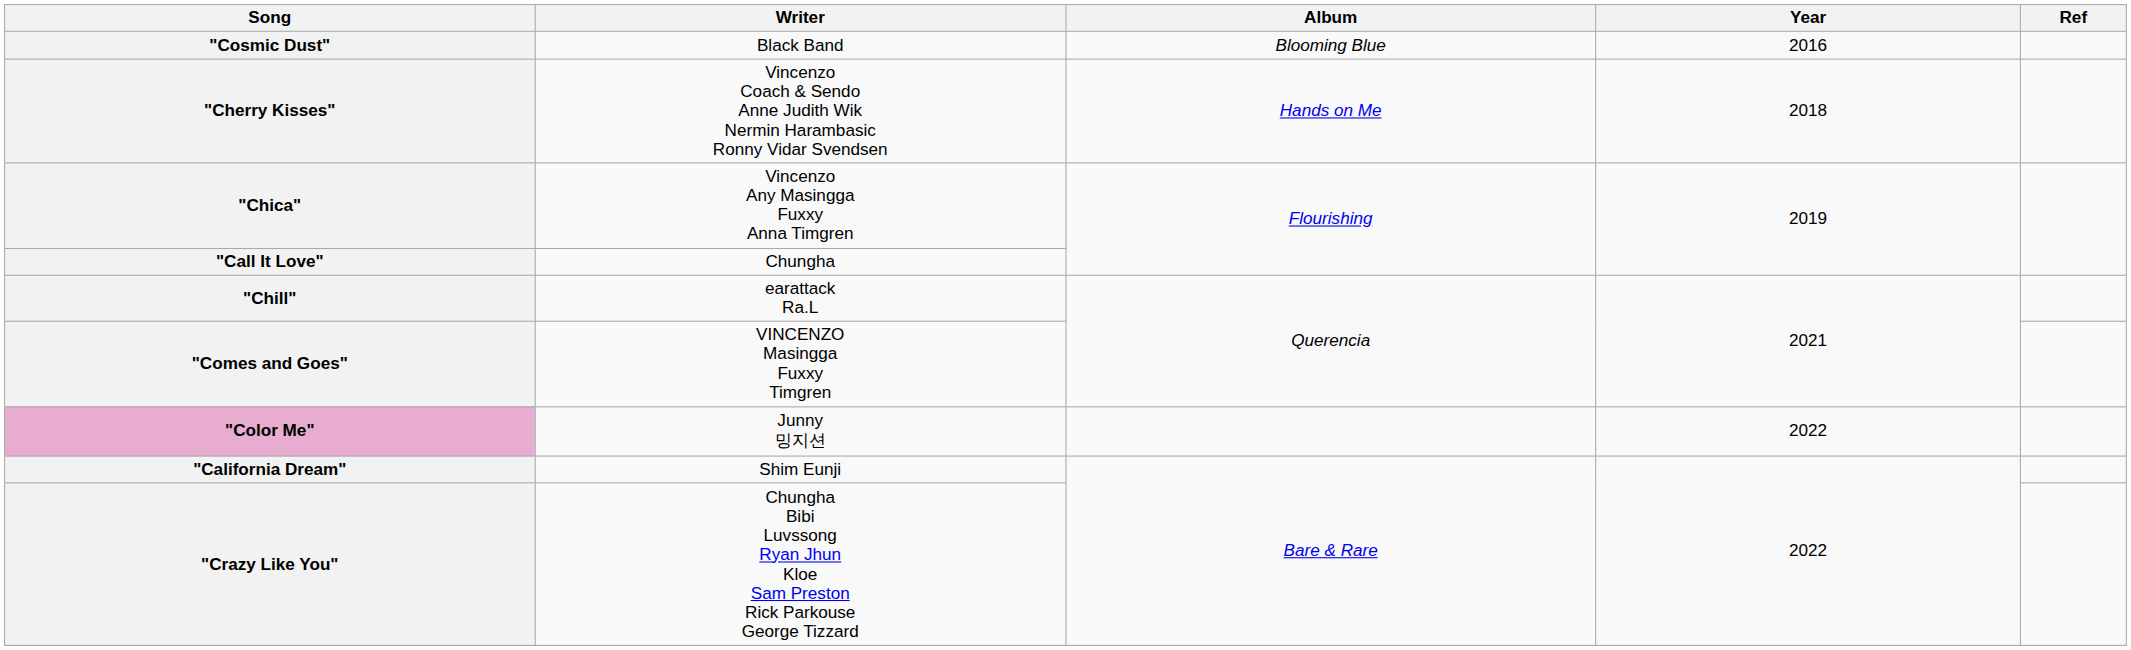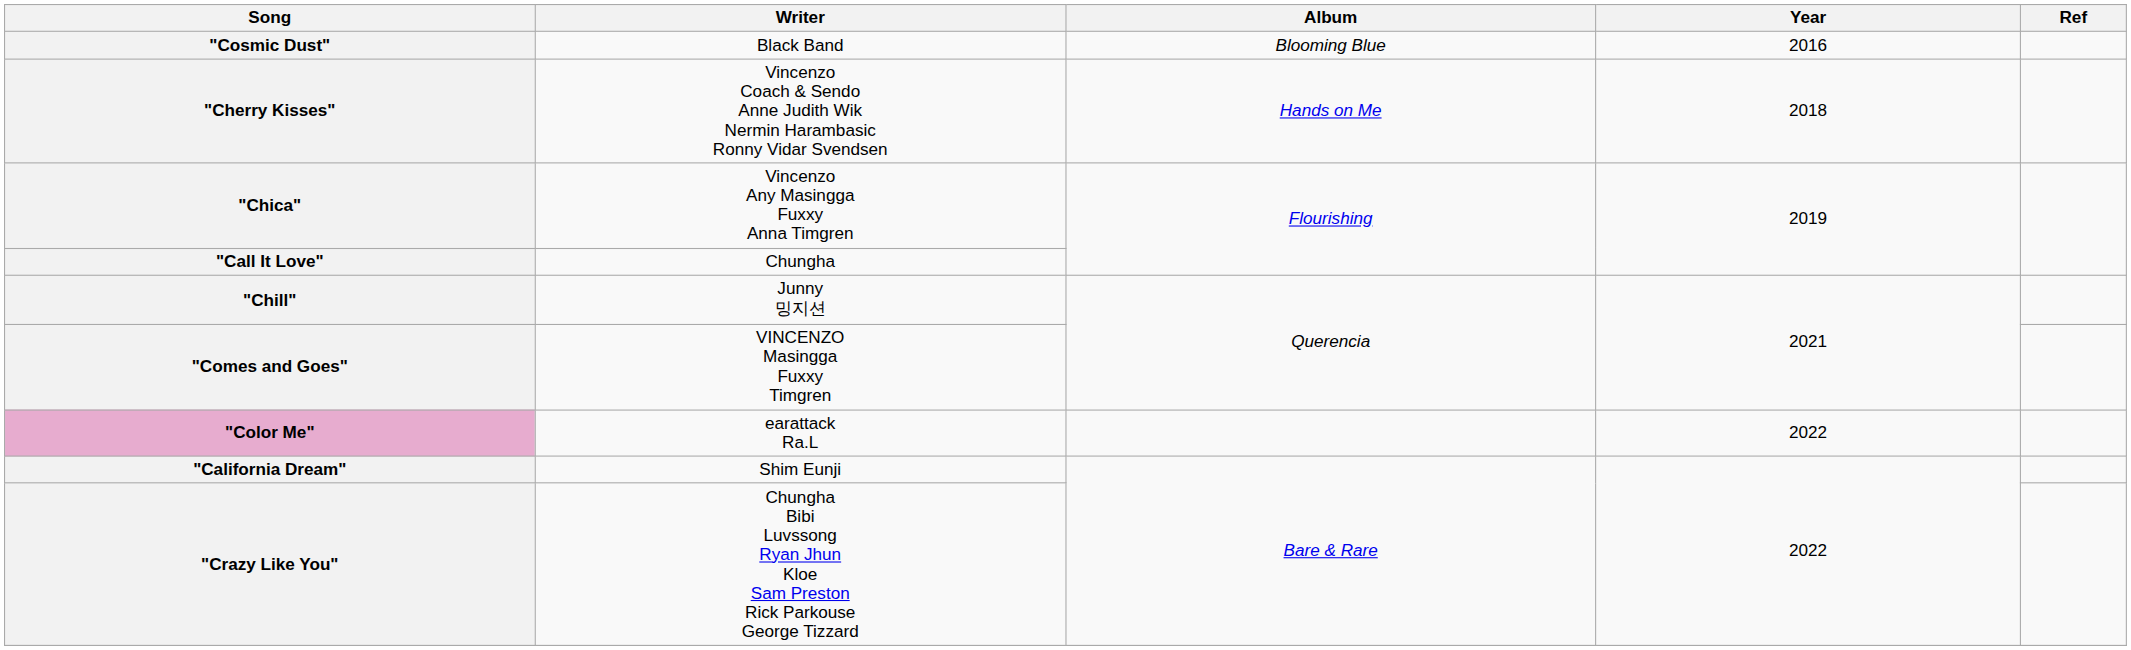(800, 298) earattack Ra.L -> (800, 298) Junny 밍지션
(800, 430) Junny 밍지션 -> (800, 432) earattack Ra.L
